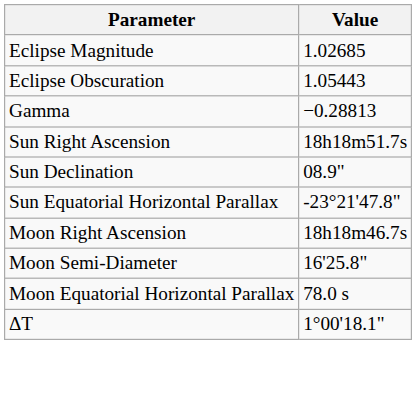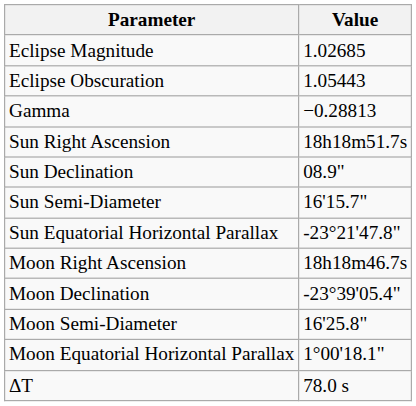+ row: (85, 202)
+ row: (79, 293)
(326, 293) 78.0 s -> (344, 354) 1°00'18.1"
(344, 324) 1°00'18.1" -> (326, 385) 78.0 s
